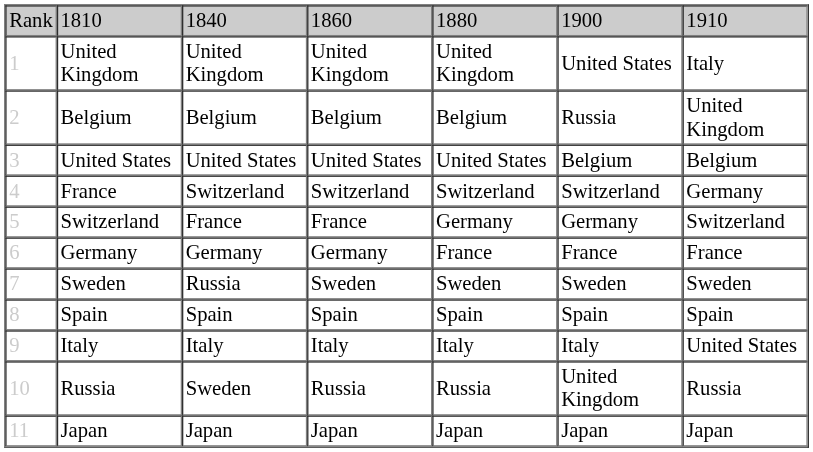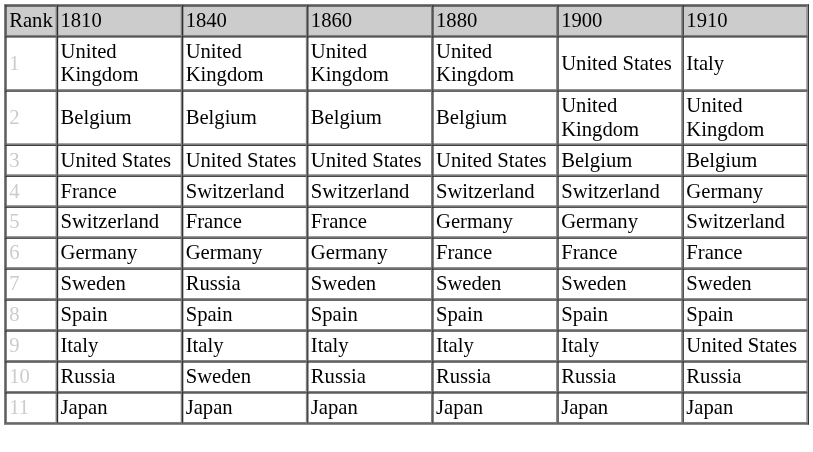(589, 117) Russia -> (600, 117) United Kingdom
(600, 388) United Kingdom -> (589, 376) Russia
